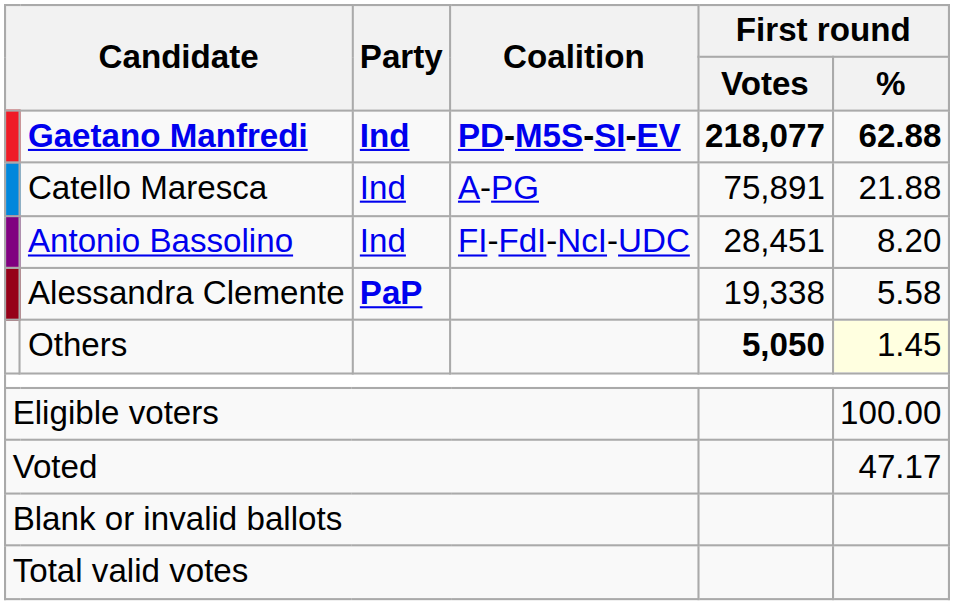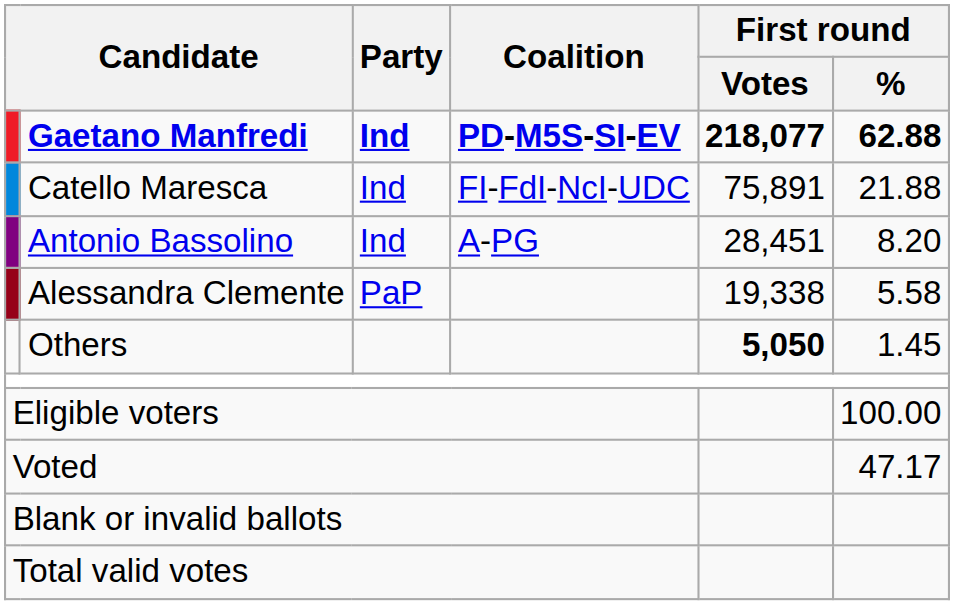(498, 188) A-PG -> (574, 188) FI-FdI-NcI-UDC
(574, 240) FI-FdI-NcI-UDC -> (498, 240) A-PG
(391, 293) bold -> (391, 293) normal
(909, 345) lightyellow background -> (909, 345) no background
